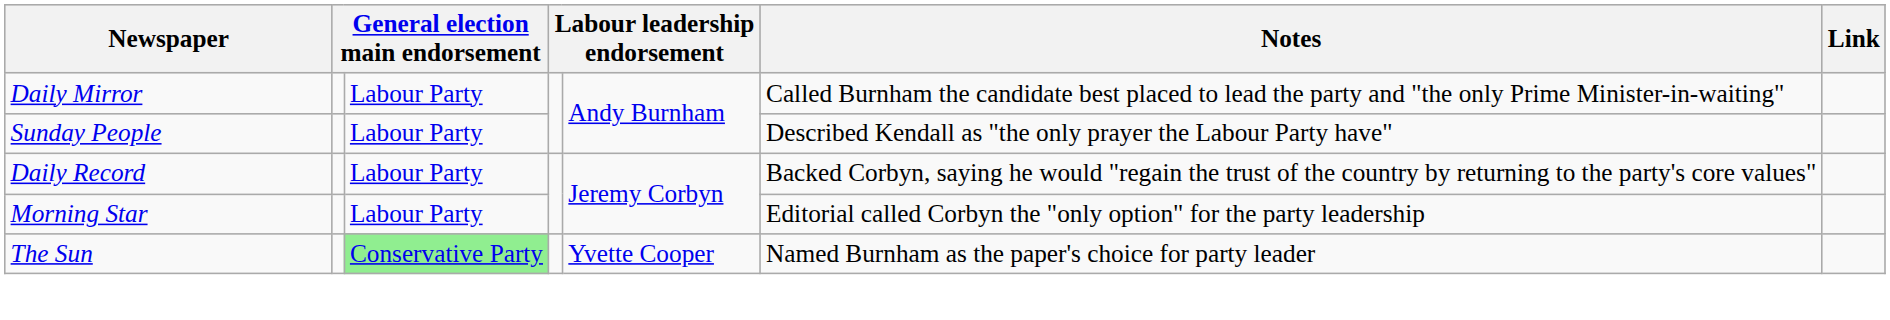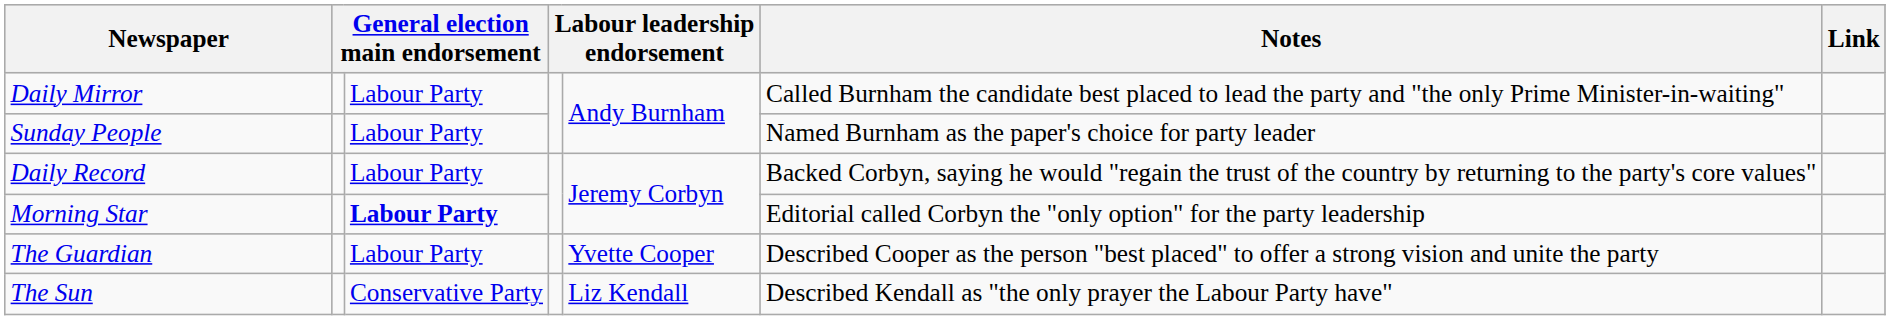(1079, 133) Described Kendall as "the only prayer the Labour Party have" -> (1041, 133) Named Burnham as the paper's choice for party leader
(416, 213) normal -> (424, 213) bold
+ row: (81, 253)
(446, 253) lightgreen background -> (446, 293) no background
(641, 253) Yvette Cooper -> (628, 293) Liz Kendall
(1041, 253) Named Burnham as the paper's choice for party leader -> (1079, 293) Described Kendall as "the only prayer the Labour Party have"
